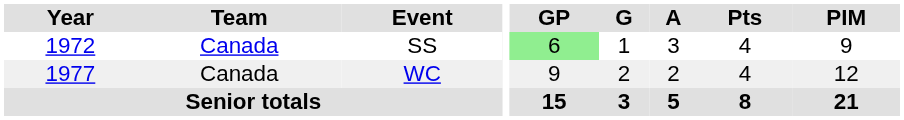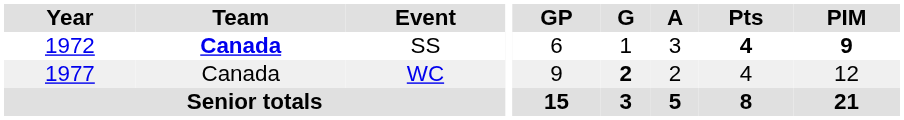(239, 45) normal -> (241, 45) bold
(554, 45) lightgreen background -> (556, 45) no background
(745, 45) normal -> (746, 45) bold
(846, 45) normal -> (847, 45) bold
(624, 73) normal -> (626, 73) bold
